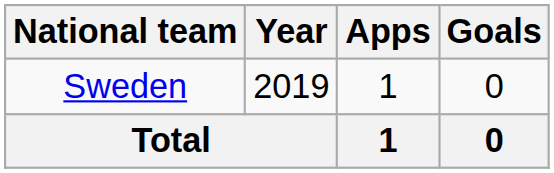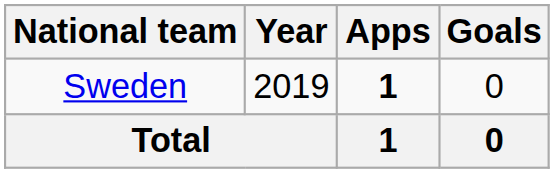(388, 85) normal -> (388, 85) bold
